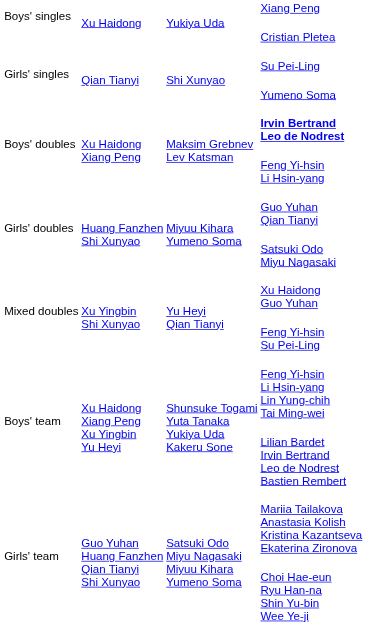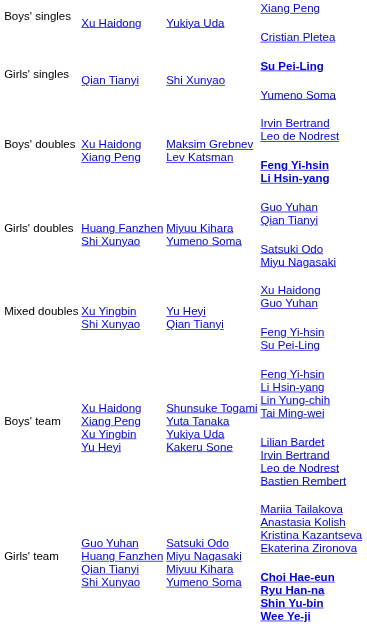(290, 66) normal -> (292, 66) bold
(302, 130) bold -> (300, 130) normal
(292, 172) normal -> (295, 172) bold
(296, 596) normal -> (298, 596) bold
